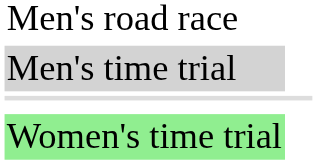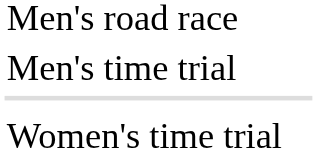(122, 67) lightgrey background -> (122, 67) no background
(144, 136) lightgreen background -> (144, 136) no background
